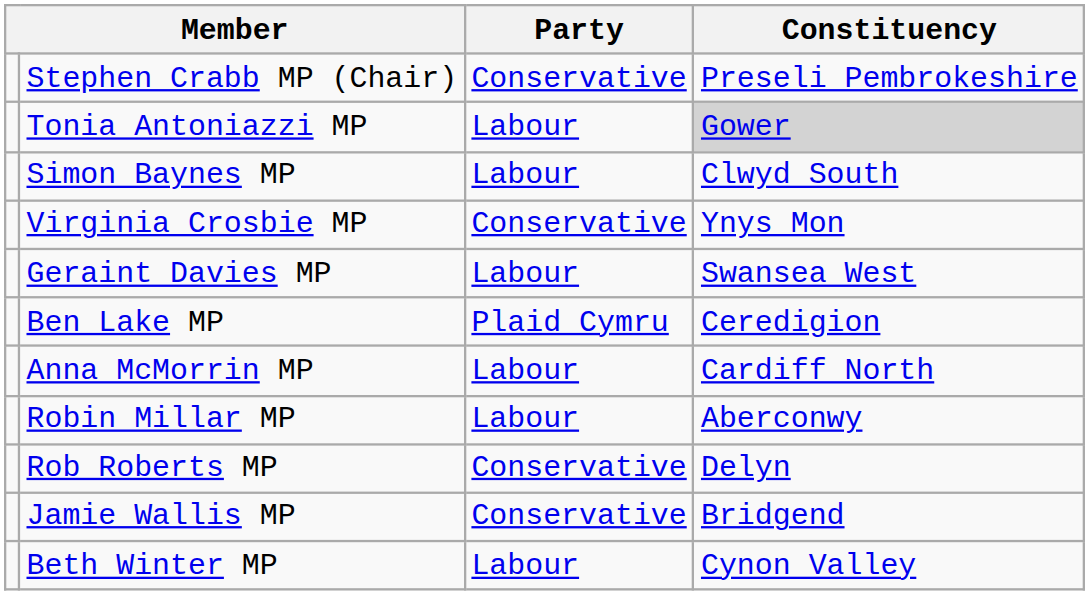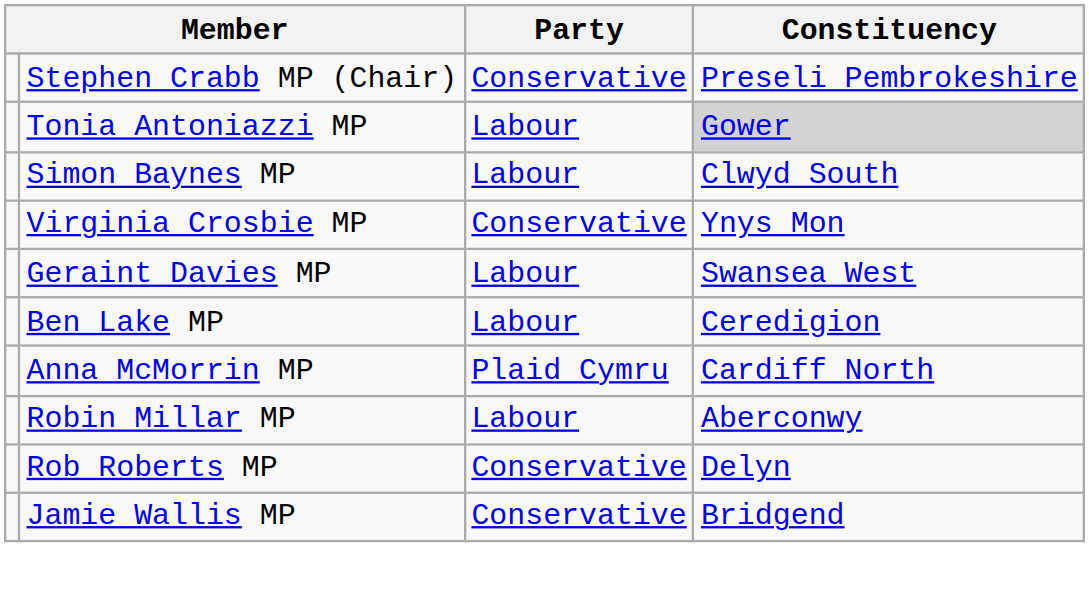(570, 322) Plaid Cymru -> (525, 322) Labour
(525, 371) Labour -> (570, 371) Plaid Cymru
- row: (152, 566)
